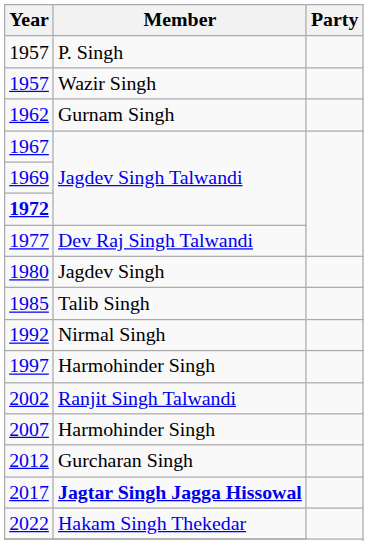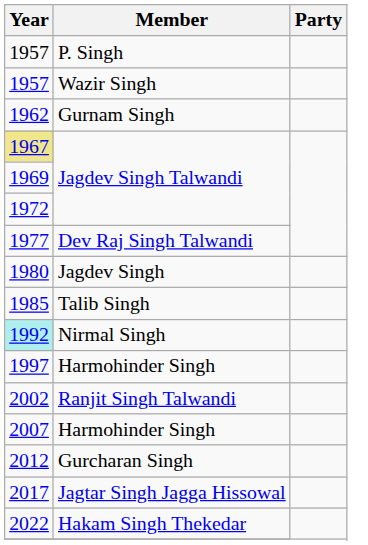(29, 146) no background -> (29, 146) khaki background
(29, 209) bold -> (29, 209) normal
(29, 334) no background -> (29, 334) paleturquoise background
(180, 492) bold -> (172, 492) normal
